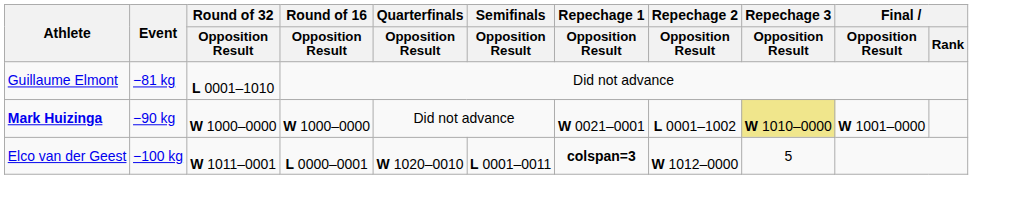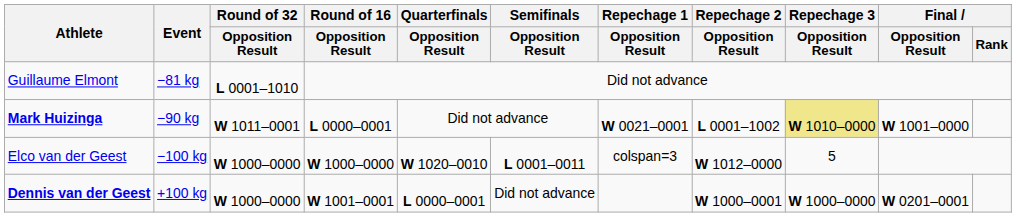(233, 126) W 1000–0000 -> (257, 126) W 1011–0001
(327, 126) W 1000–0000 -> (351, 126) L 0000–0001
(233, 164) W 1011–0001 -> (257, 164) W 1000–0000
(327, 164) L 0000–0001 -> (351, 164) W 1000–0000
(601, 156) bold -> (645, 156) normal
+ row: (79, 194)
